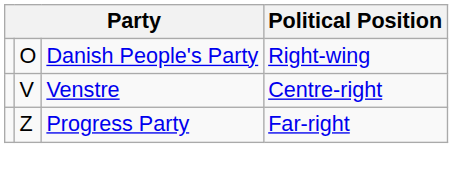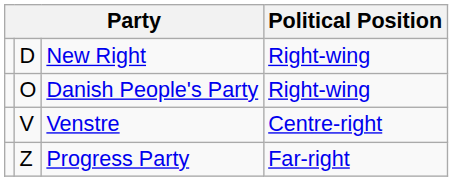+ row: (96, 55)
